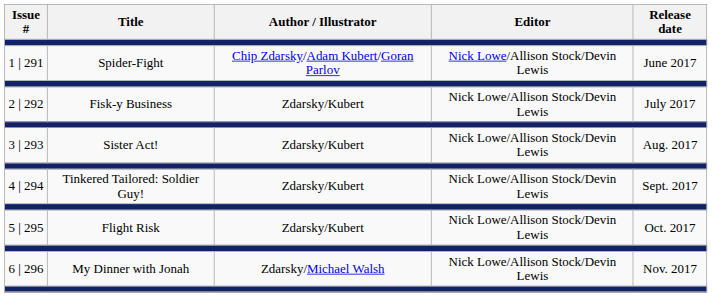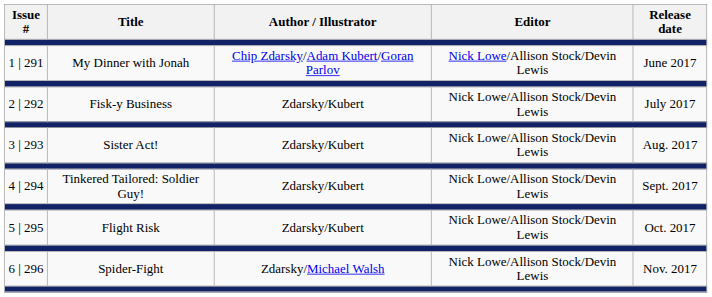(131, 63) Spider-Fight -> (131, 63) My Dinner with Jonah
(131, 268) My Dinner with Jonah -> (131, 268) Spider-Fight
